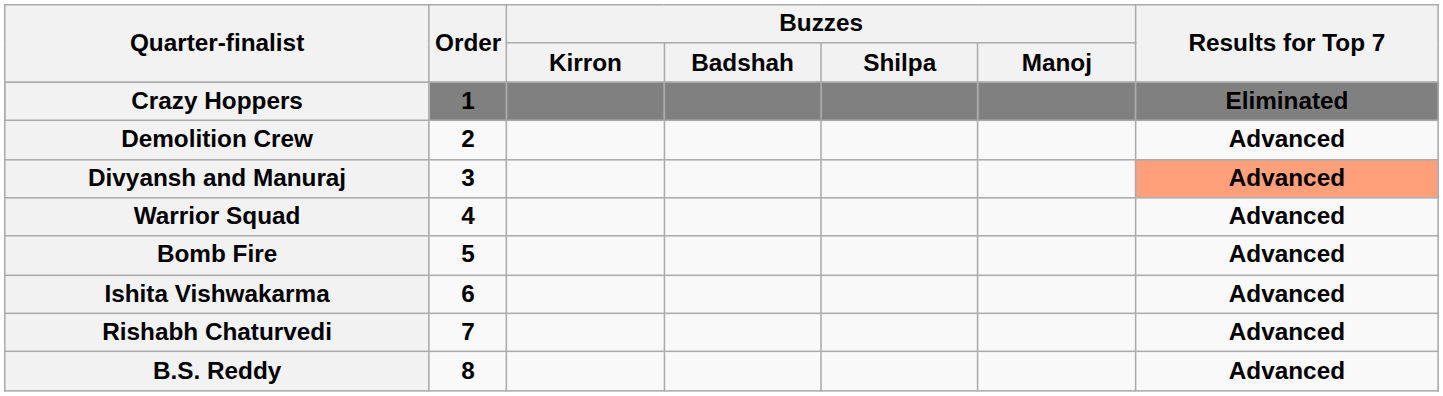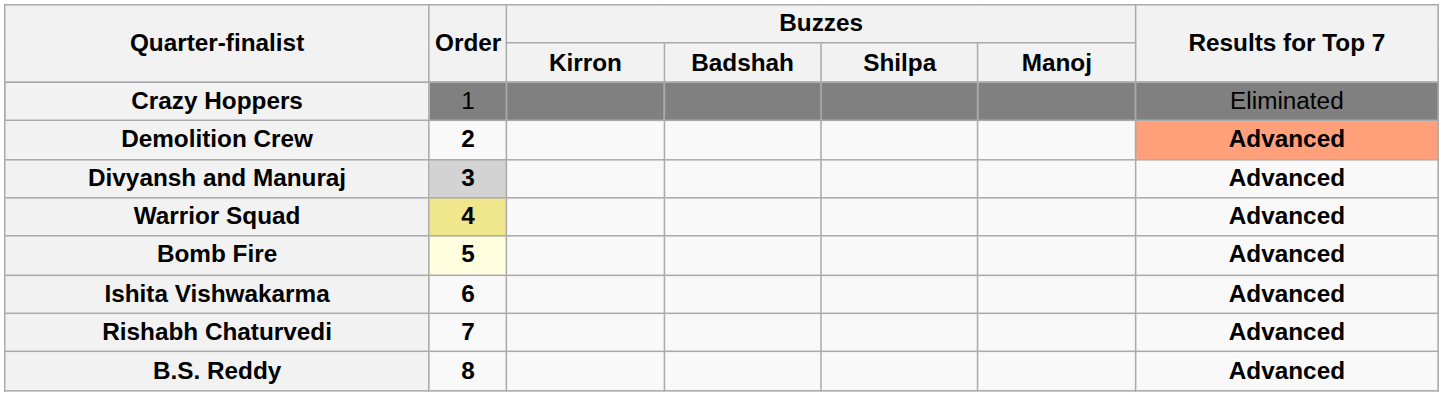(468, 100) bold -> (468, 100) normal
(1287, 100) bold -> (1287, 100) normal
(1287, 139) no background -> (1287, 139) lightsalmon background
(468, 178) no background -> (468, 178) lightgrey background
(1287, 178) lightsalmon background -> (1287, 178) no background
(468, 216) no background -> (468, 216) khaki background
(468, 255) no background -> (468, 255) lightyellow background
